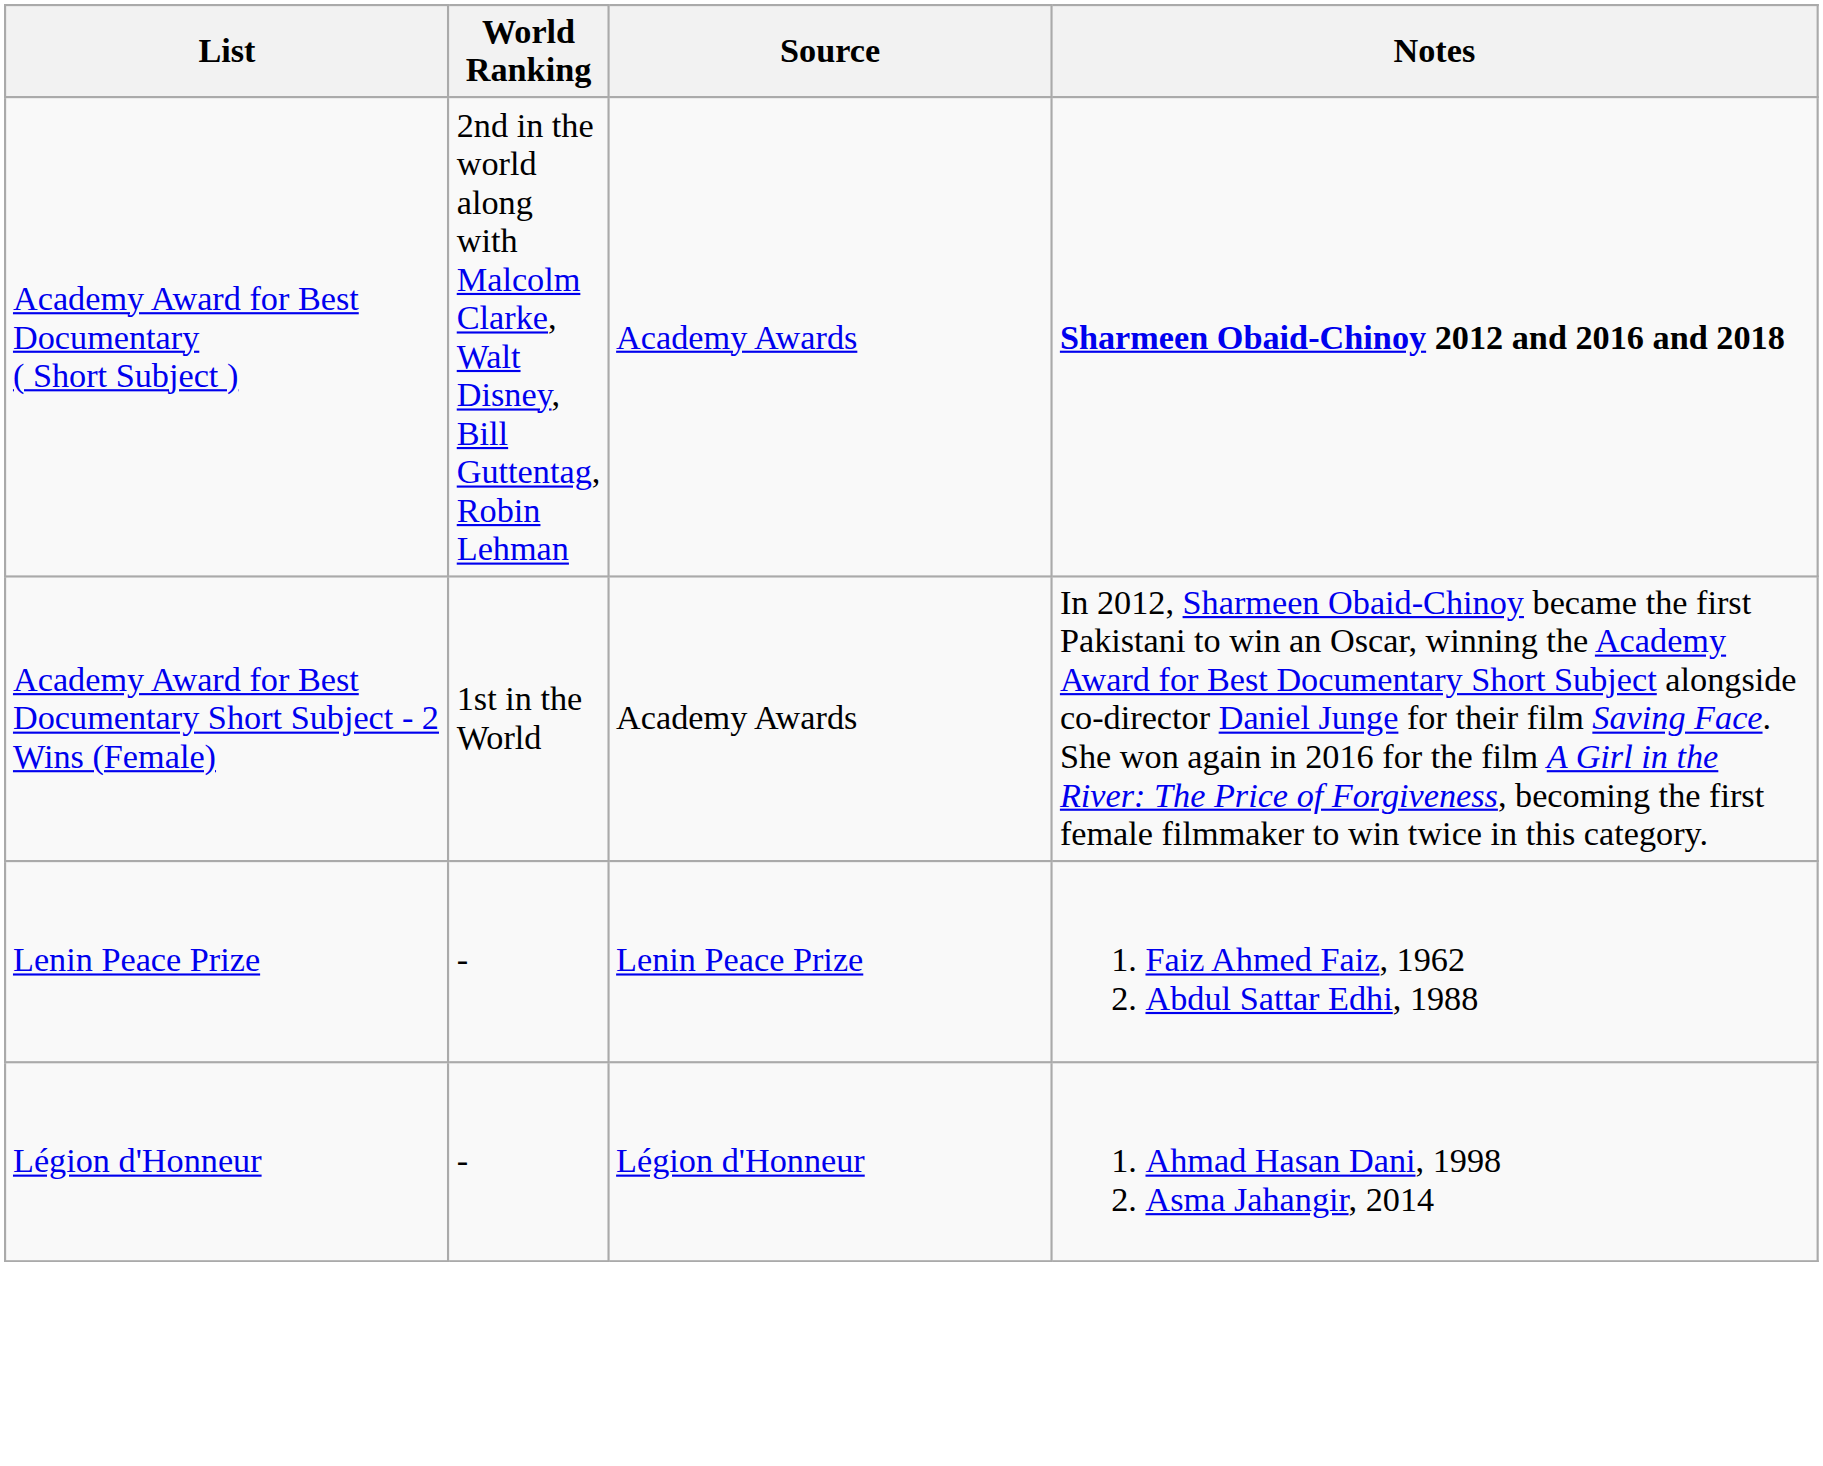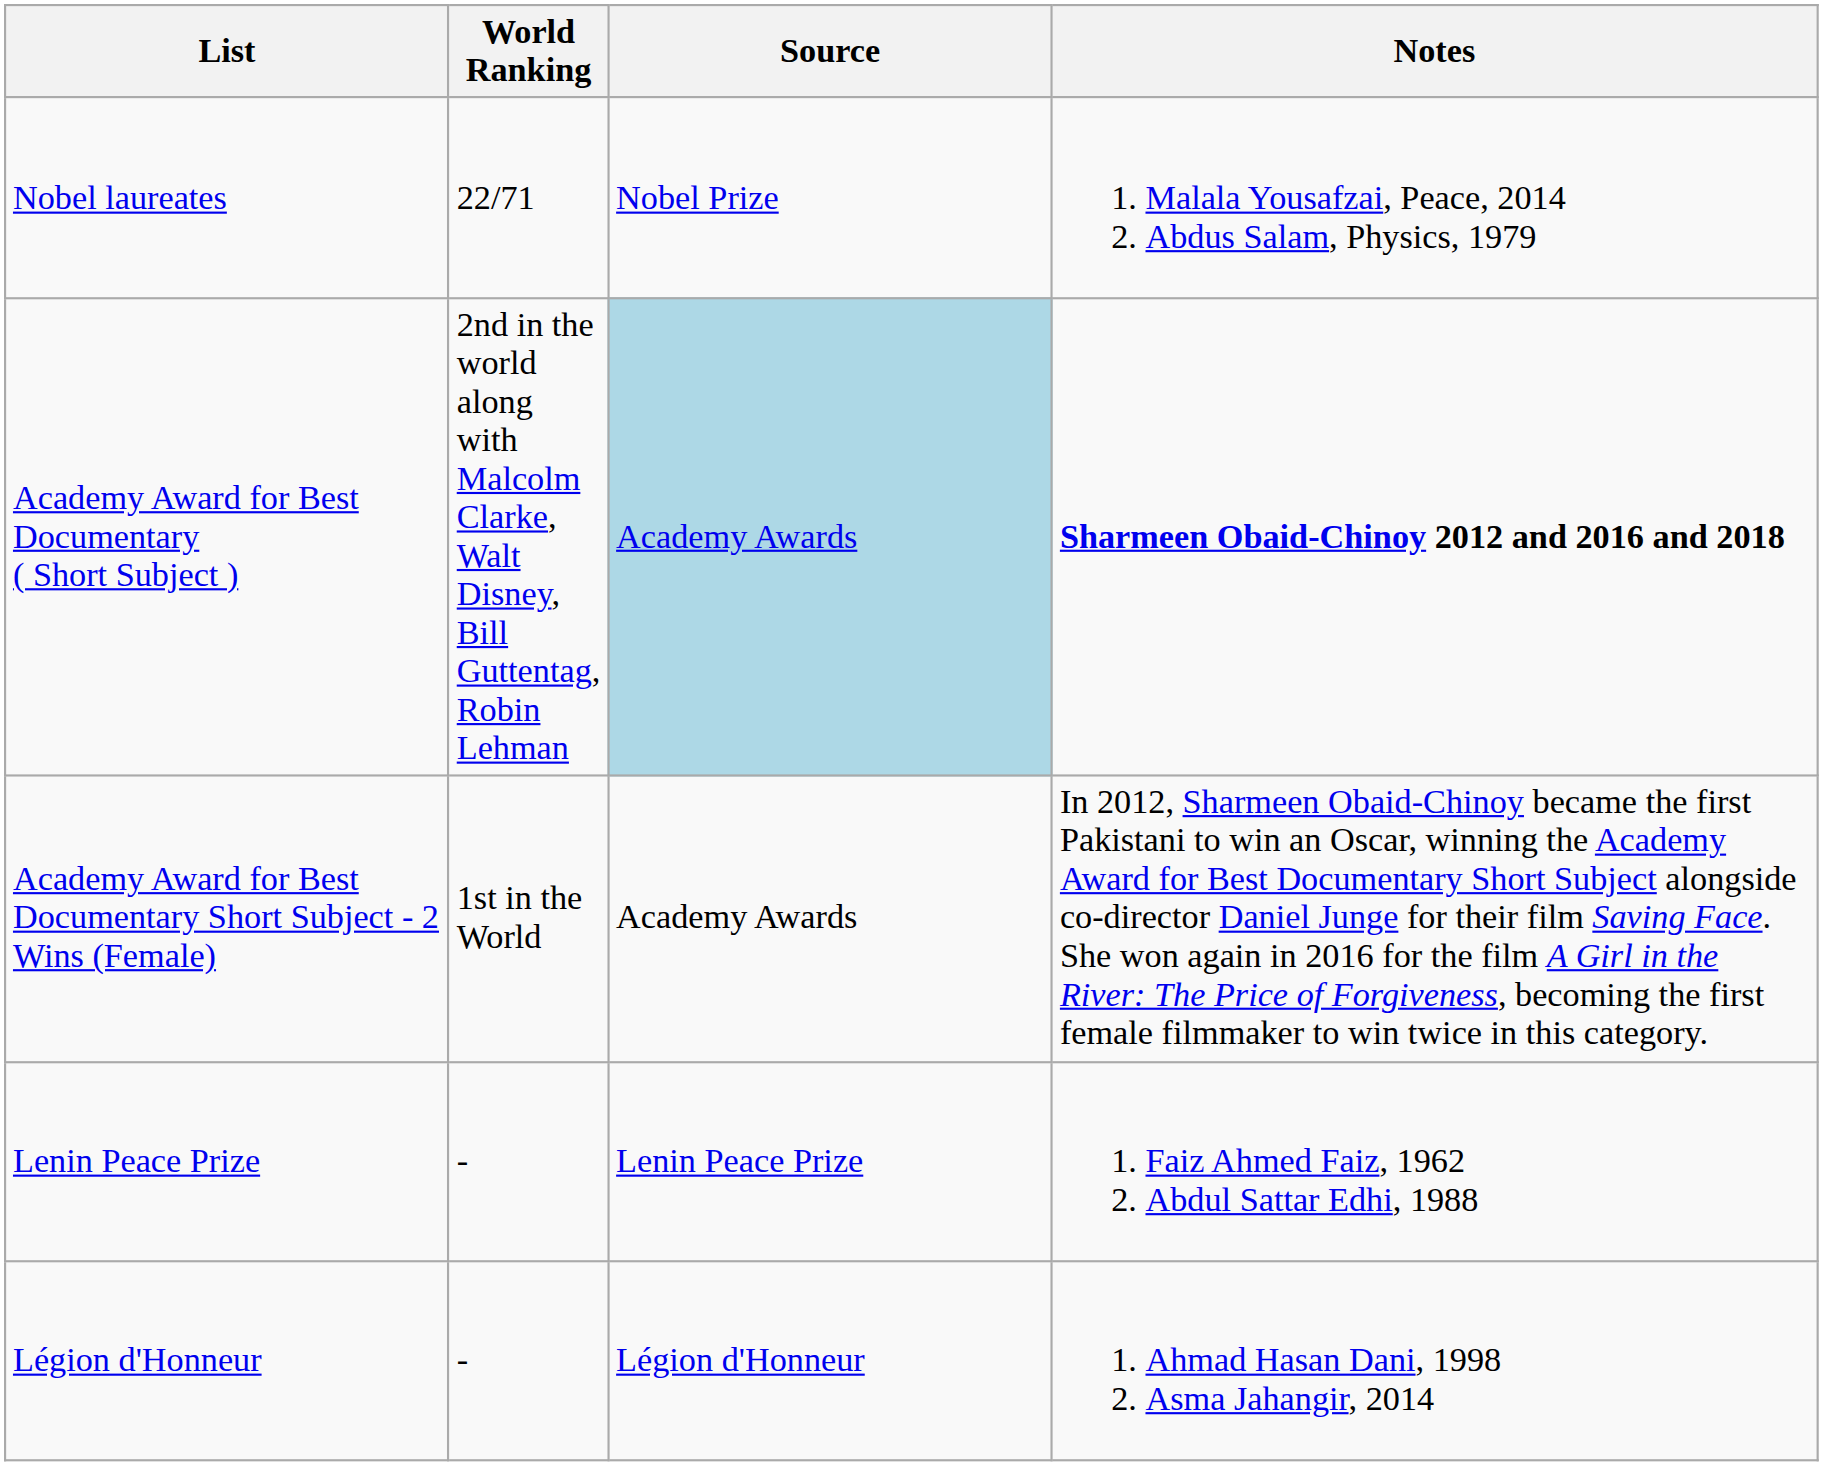+ row: (120, 197)
(737, 336) no background -> (737, 536) lightblue background
